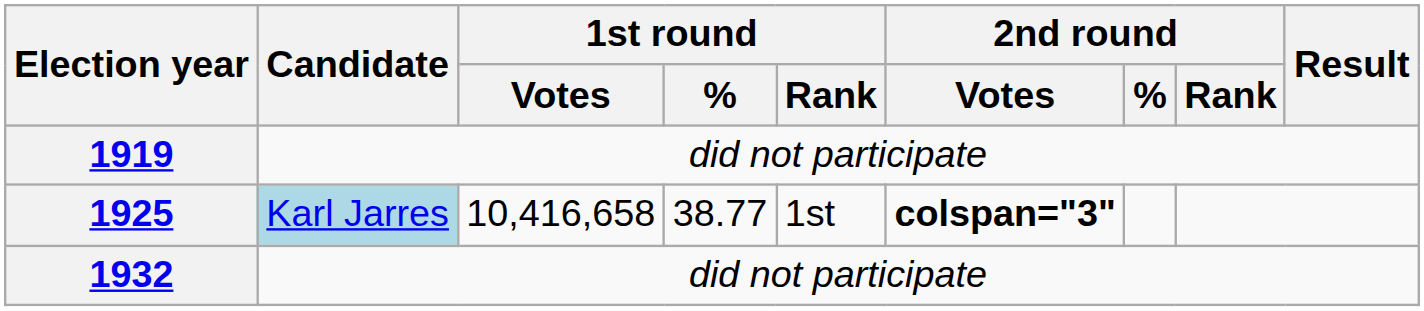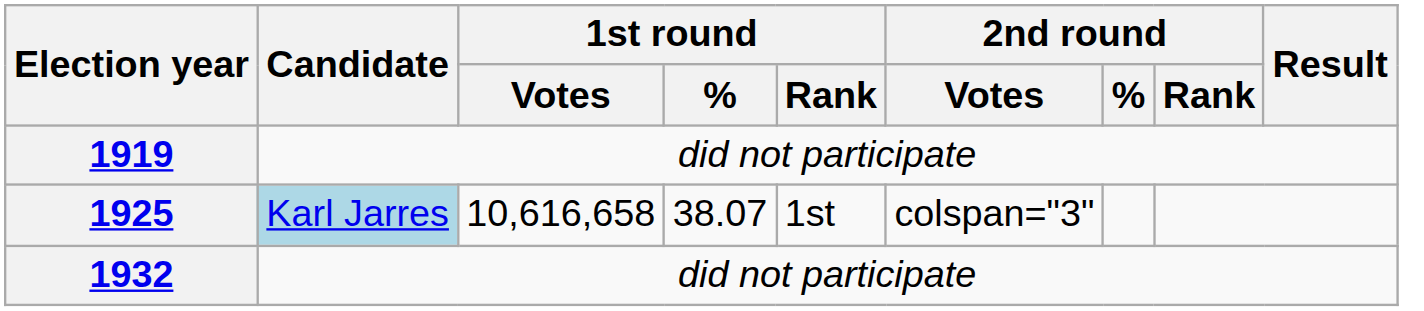(561, 214) 10,416,658 -> (561, 214) 10,616,658
(720, 214) 38.77 -> (720, 214) 38.07
(1005, 214) bold -> (994, 214) normal
